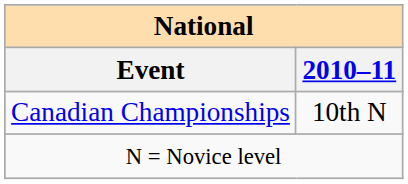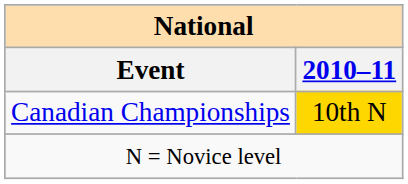(349, 112) no background -> (349, 112) gold background
